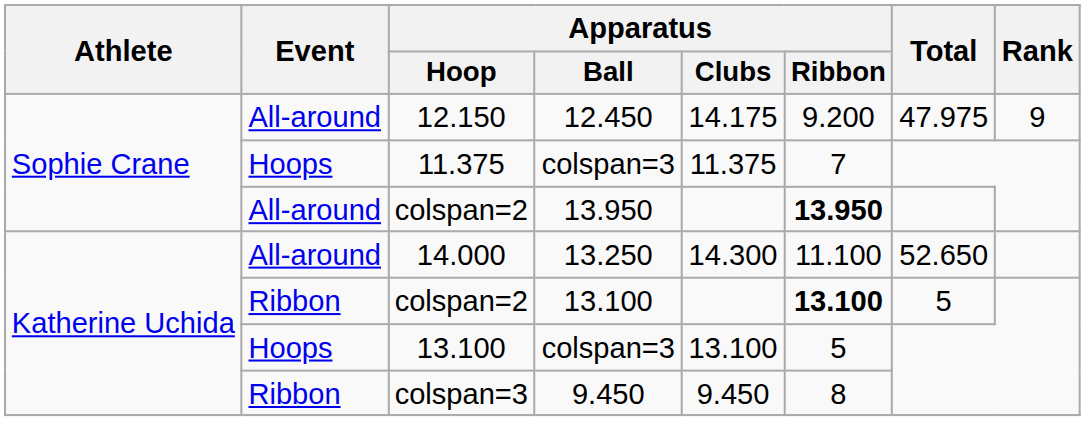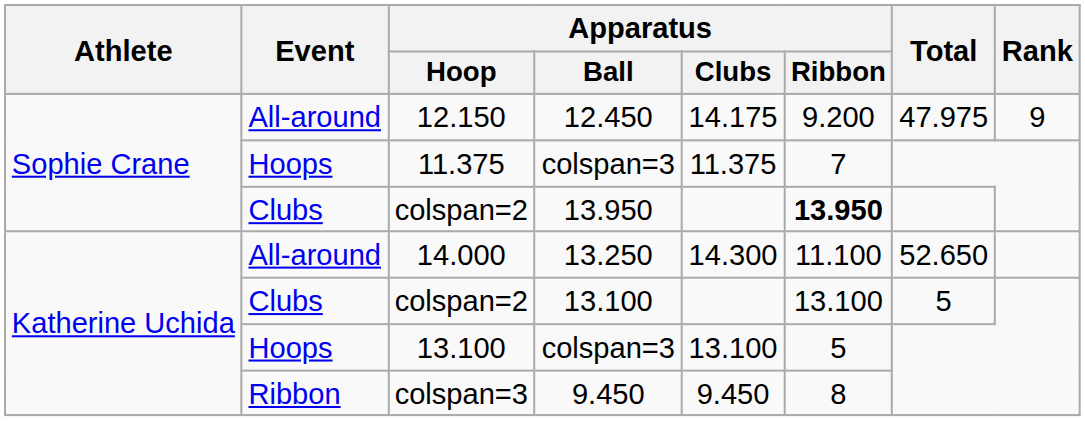(315, 210) All-around -> (286, 210) Clubs
(295, 302) Ribbon -> (286, 302) Clubs
(838, 302) bold -> (838, 302) normal
